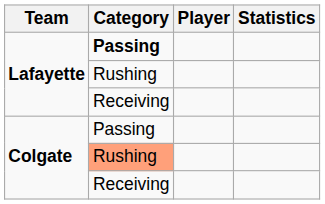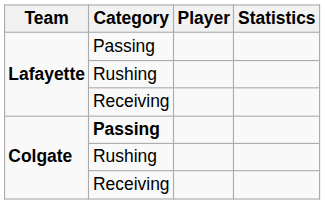(126, 46) bold -> (124, 46) normal
(124, 129) normal -> (126, 129) bold
(125, 157) lightsalmon background -> (125, 157) no background
